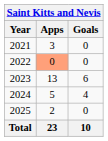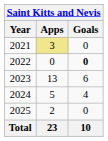(52, 45) no background -> (52, 45) khaki background
(52, 62) lightsalmon background -> (52, 62) no background
(86, 62) normal -> (86, 62) bold
